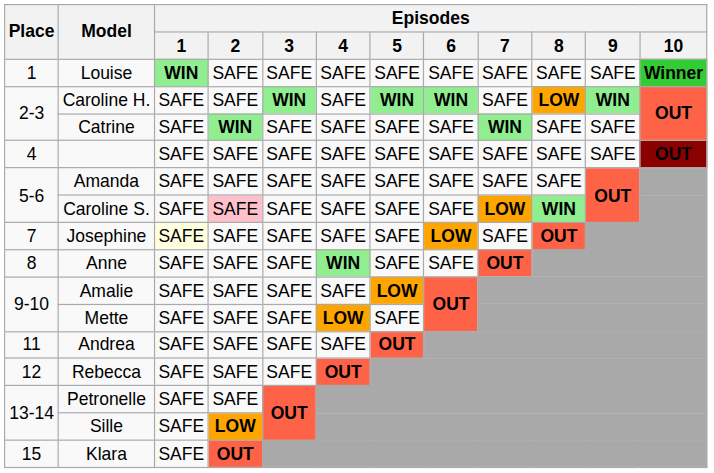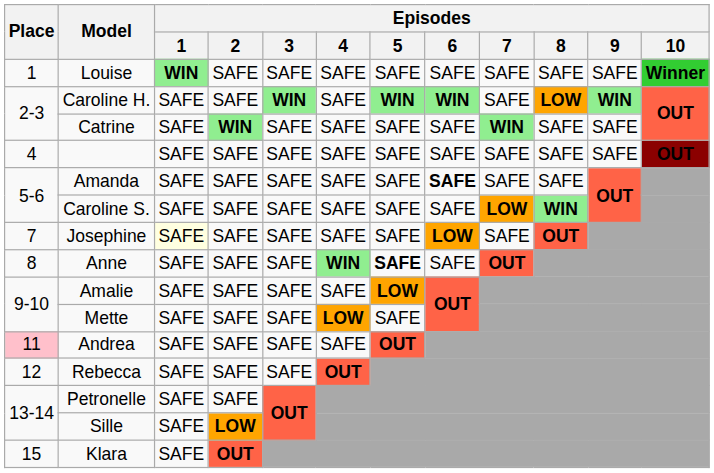(451, 181) normal -> (452, 181) bold
(235, 208) pink background -> (235, 208) no background
(397, 263) normal -> (398, 263) bold
(32, 345) no background -> (32, 345) pink background
